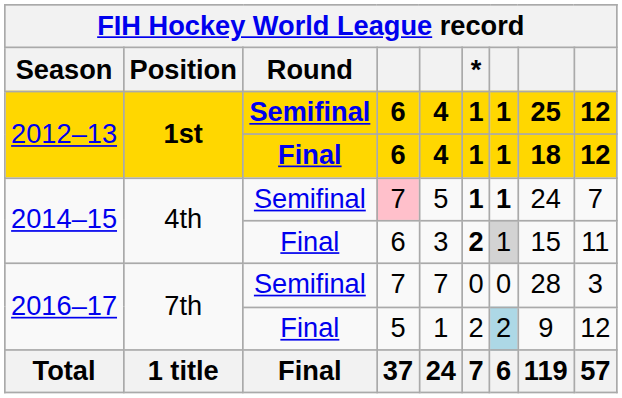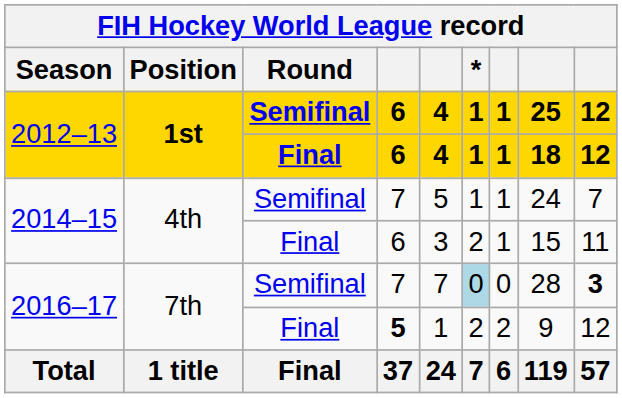(398, 198) pink background -> (398, 198) no background
(476, 198) bold -> (476, 198) normal
(504, 198) bold -> (504, 198) normal
(476, 241) bold -> (476, 241) normal
(504, 241) lightgrey background -> (504, 241) no background
(476, 284) no background -> (476, 284) lightblue background
(595, 284) normal -> (595, 284) bold
(398, 328) normal -> (398, 328) bold
(504, 328) lightblue background -> (504, 328) no background
